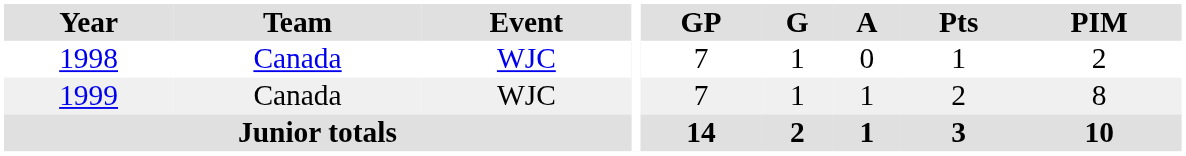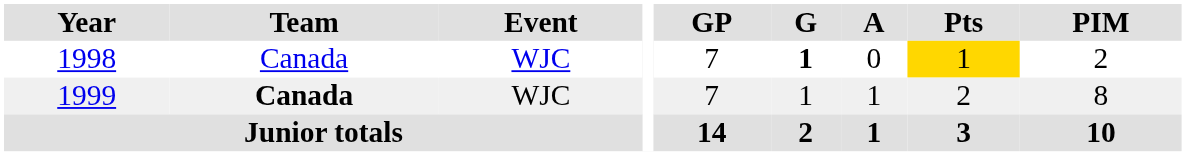(797, 58) normal -> (806, 58) bold
(959, 58) no background -> (964, 58) gold background
(298, 95) normal -> (304, 95) bold
